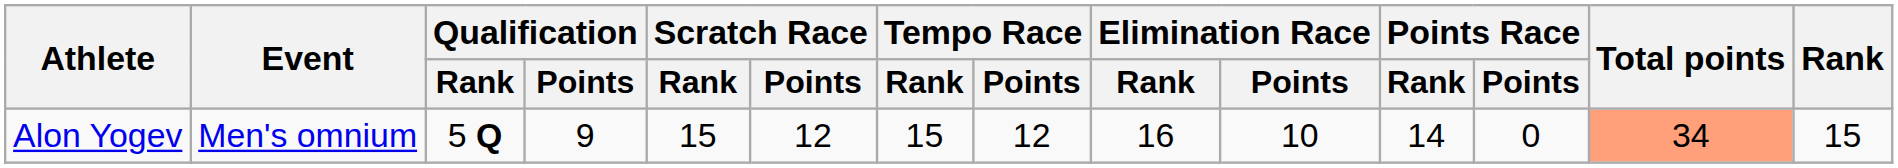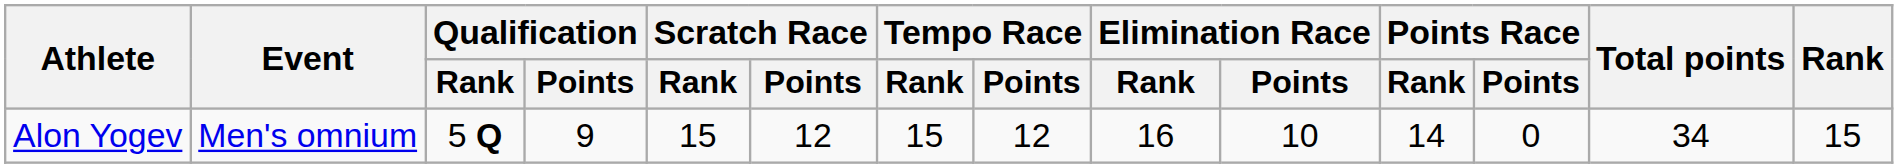(1691, 136) lightsalmon background -> (1691, 136) no background
